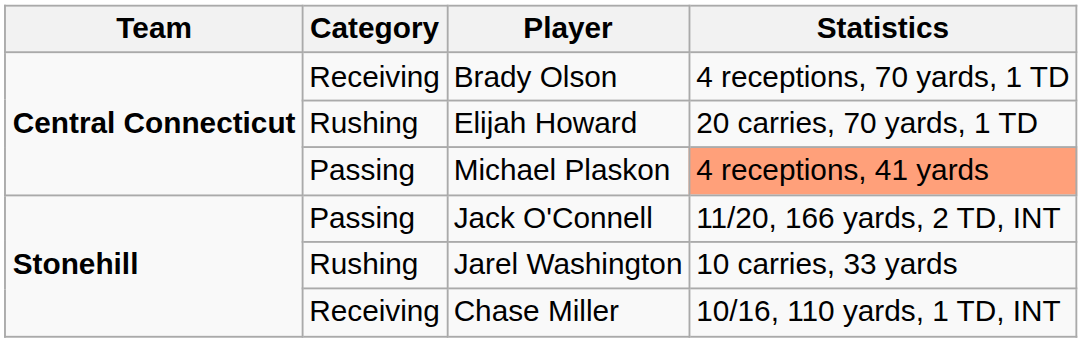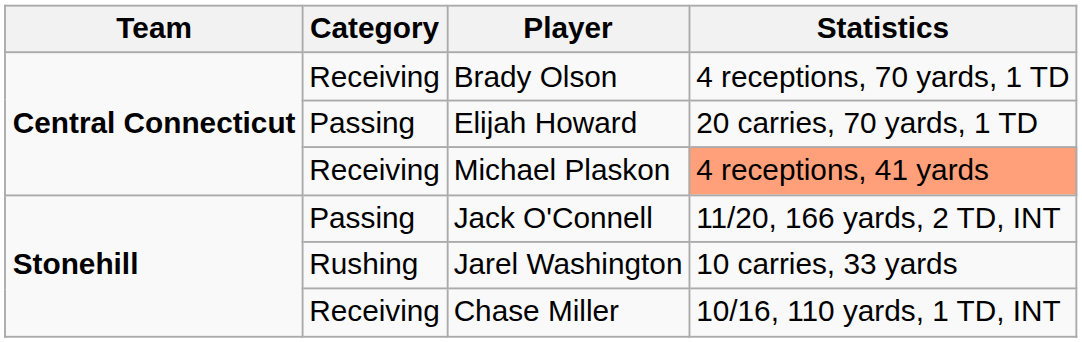(364, 123) Rushing -> (362, 123) Passing
(362, 170) Passing -> (375, 170) Receiving
